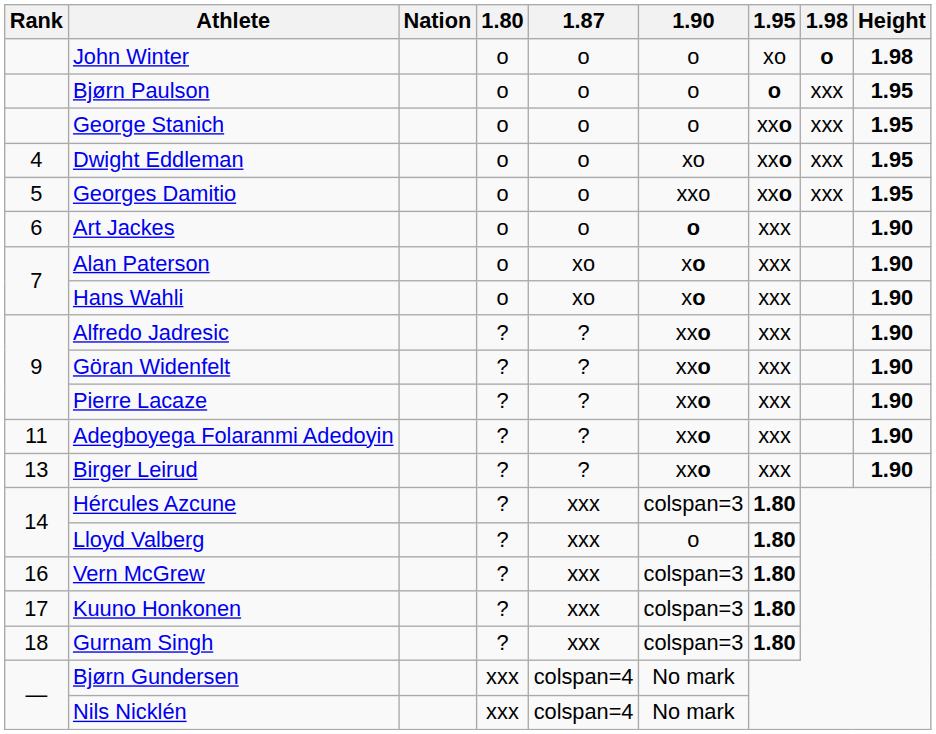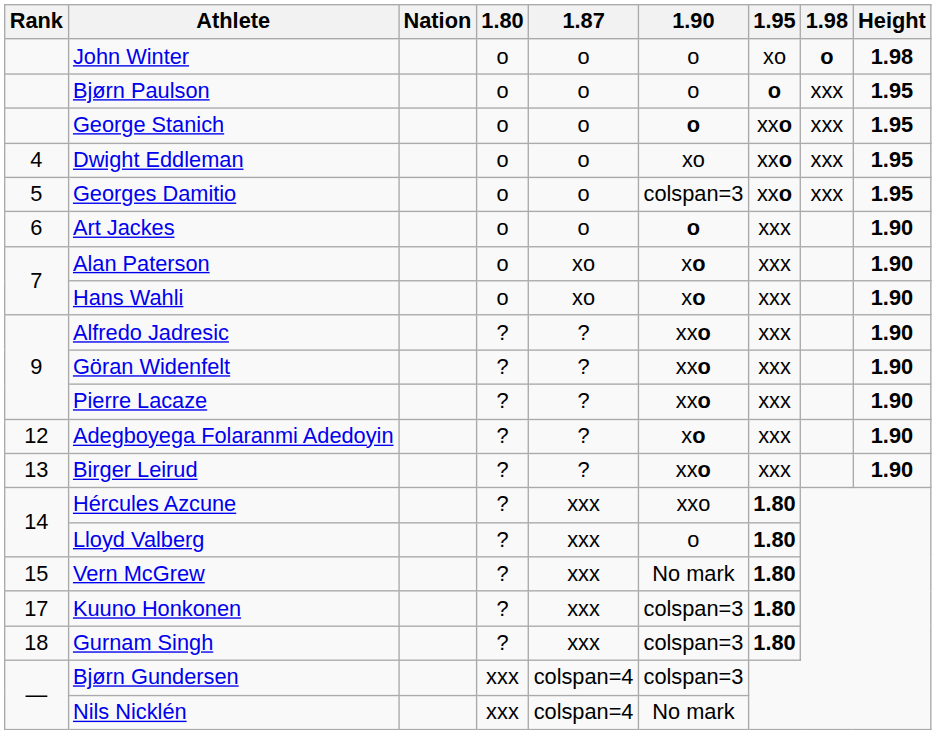(693, 125) normal -> (693, 125) bold
(693, 194) xxo -> (693, 194) colspan=3
(36, 435) 11 -> (36, 435) 12
(693, 435) xxo -> (693, 435) xo
(693, 504) colspan=3 -> (693, 504) xxo
(36, 573) 16 -> (36, 573) 15
(693, 573) colspan=3 -> (693, 573) No mark
(693, 677) No mark -> (693, 677) colspan=3
